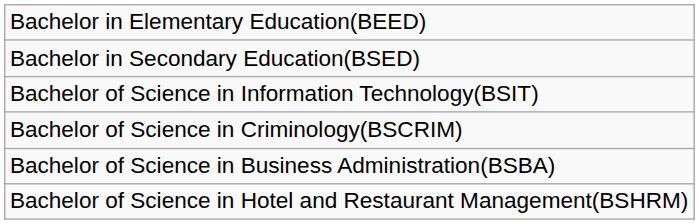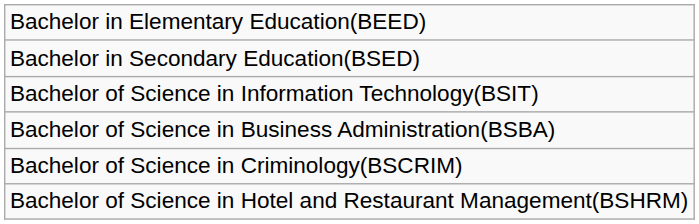(236, 129) Bachelor of Science in Criminology(BSCRIM) -> (283, 129) Bachelor of Science in Business Administration(BSBA)
(283, 165) Bachelor of Science in Business Administration(BSBA) -> (236, 165) Bachelor of Science in Criminology(BSCRIM)
